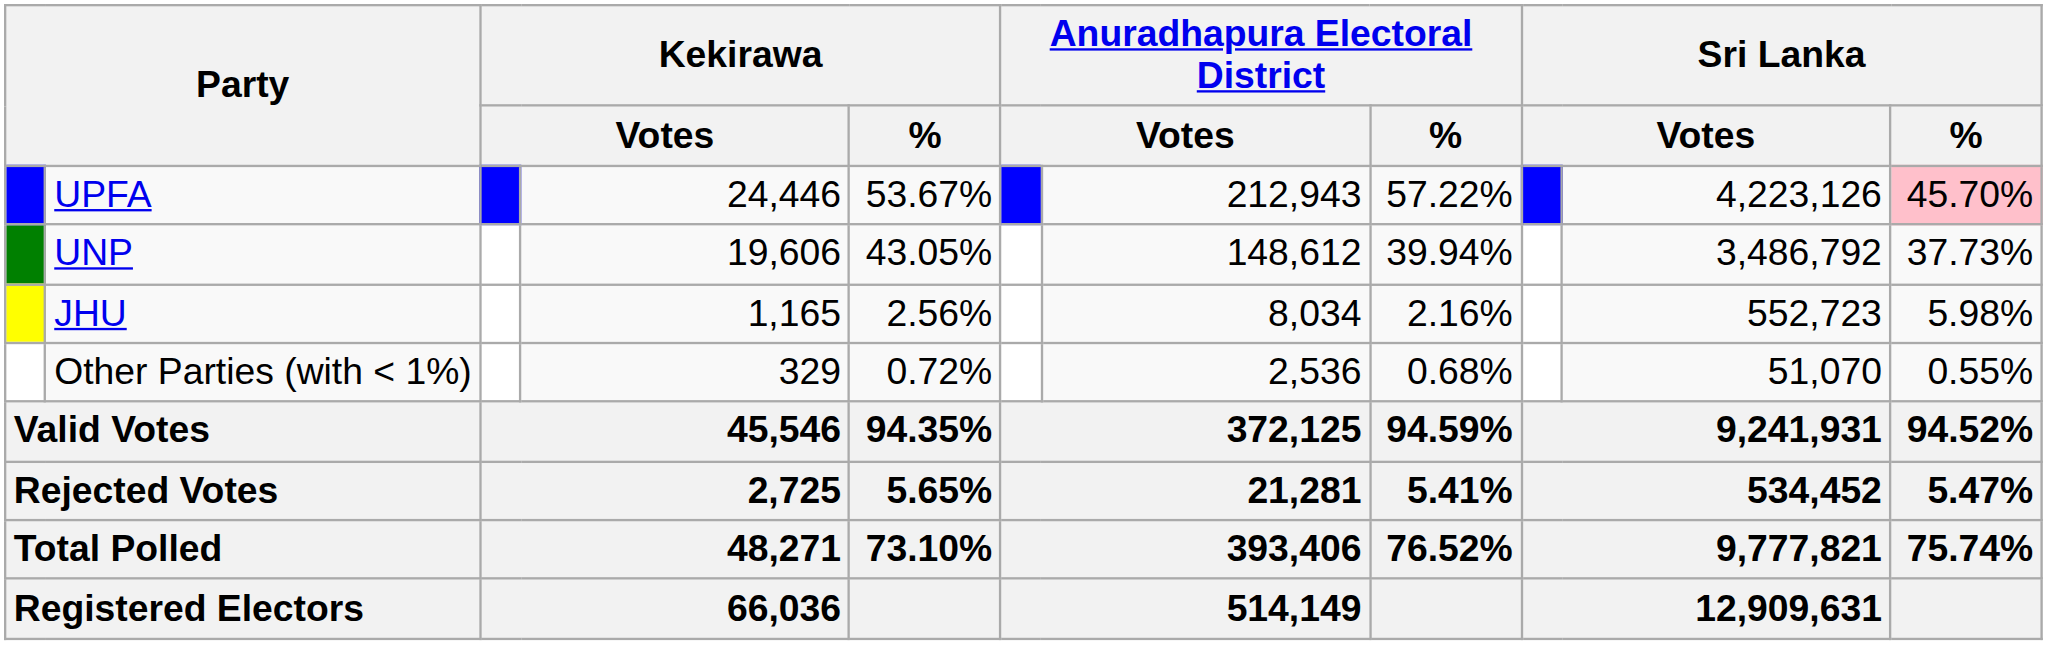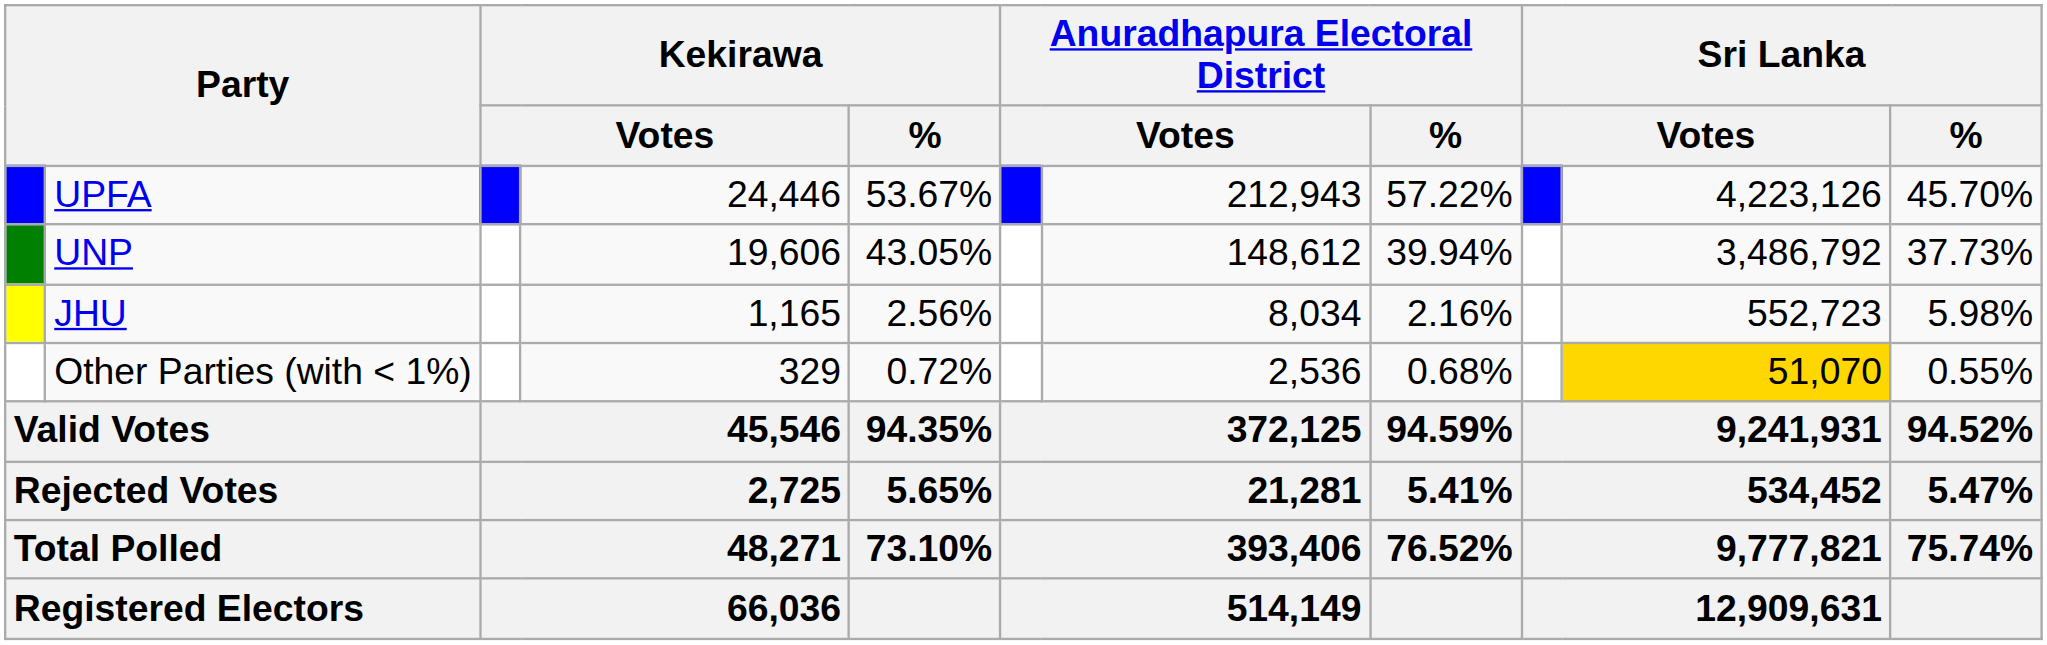(1970, 194) pink background -> (1970, 194) no background
(1825, 371) no background -> (1825, 371) gold background
